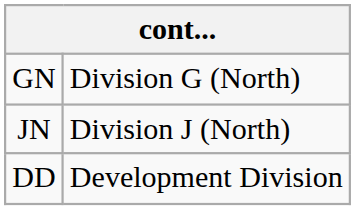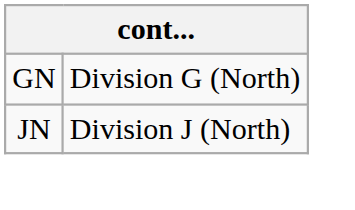- row: (34, 177)
